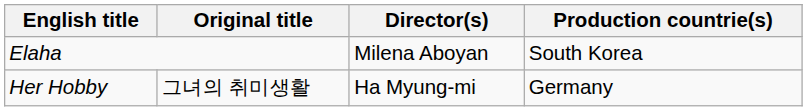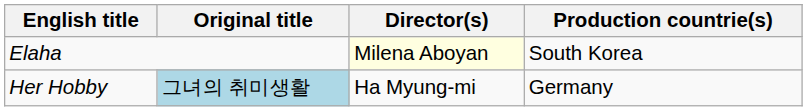(421, 53) no background -> (421, 53) lightyellow background
(236, 86) no background -> (236, 86) lightblue background
